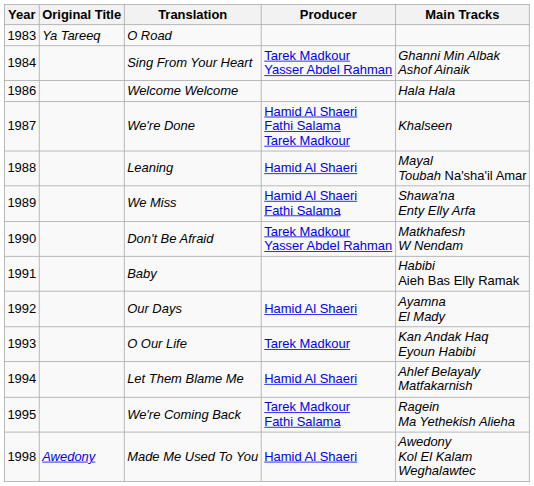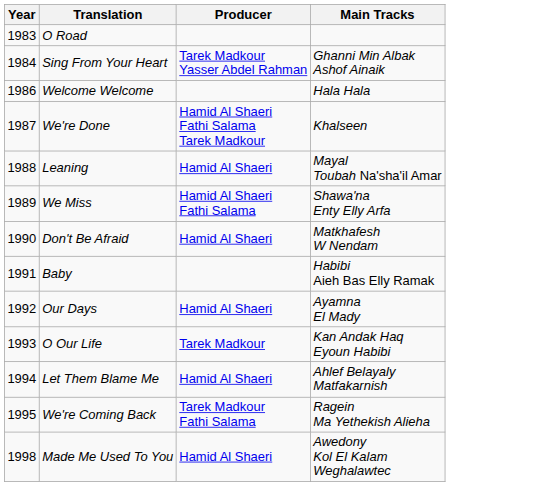- column: (82, 14)
(328, 238) Tarek Madkour Yasser Abdel Rahman -> (226, 238) Hamid Al Shaeri
